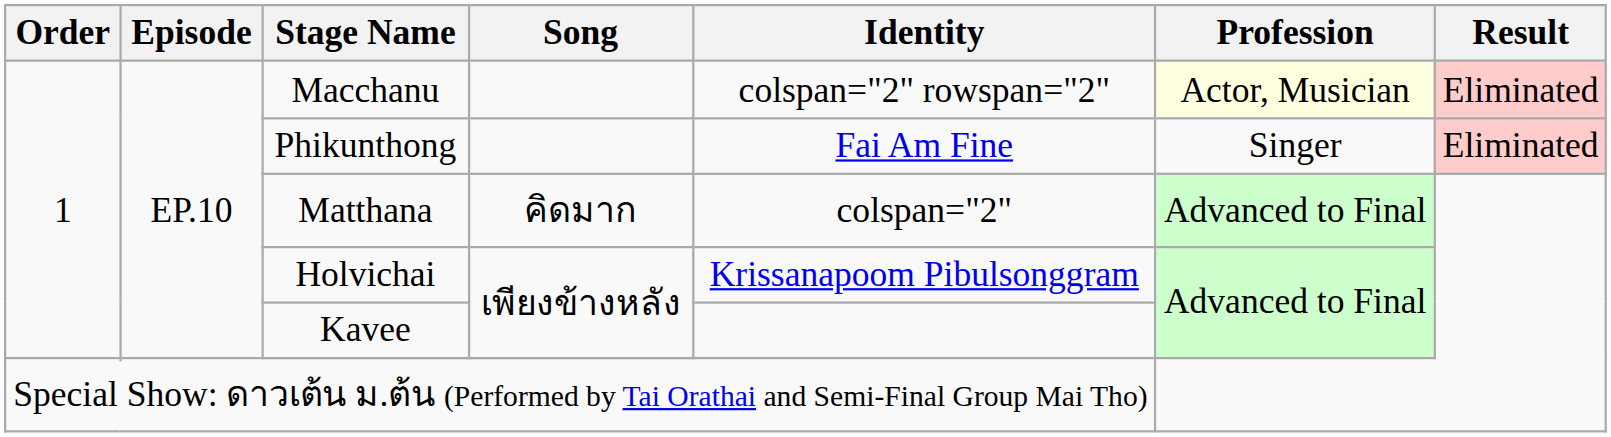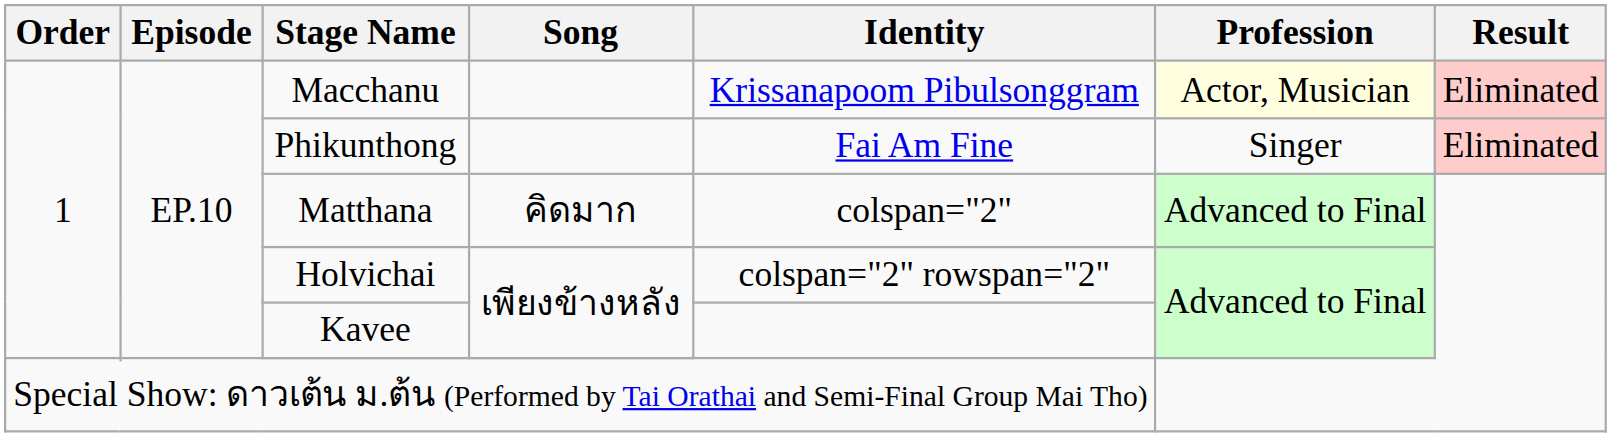(924, 88) colspan="2" rowspan="2" -> (924, 88) Krissanapoom Pibulsonggram
(924, 273) Krissanapoom Pibulsonggram -> (924, 273) colspan="2" rowspan="2"
